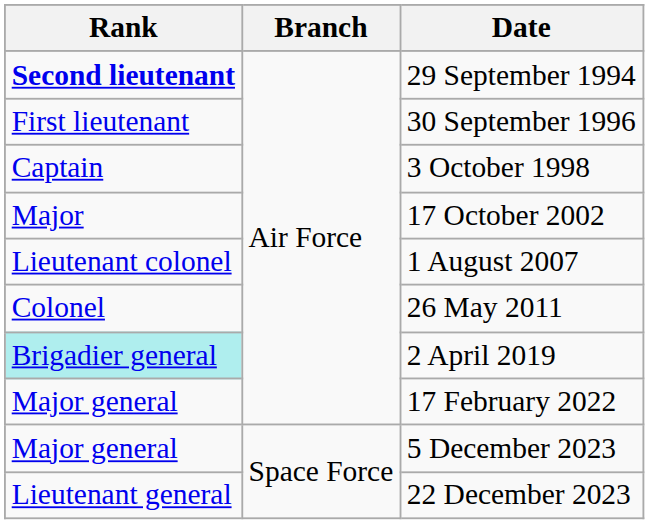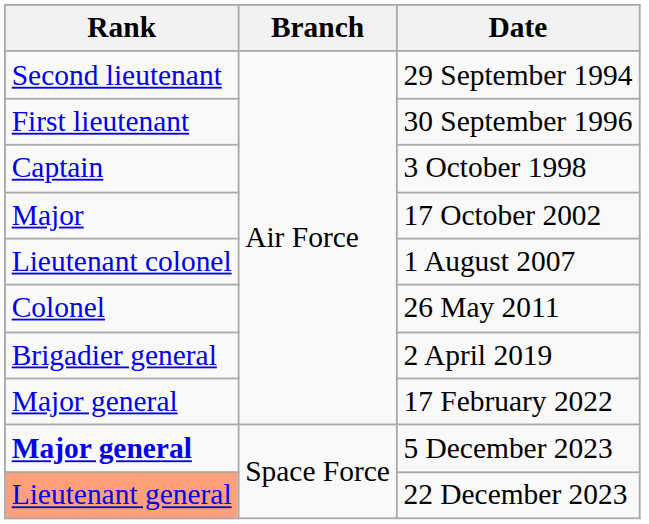(123, 74) bold -> (117, 74) normal
(114, 354) paleturquoise background -> (114, 354) no background
(95, 448) normal -> (102, 448) bold
(122, 494) no background -> (122, 494) lightsalmon background
